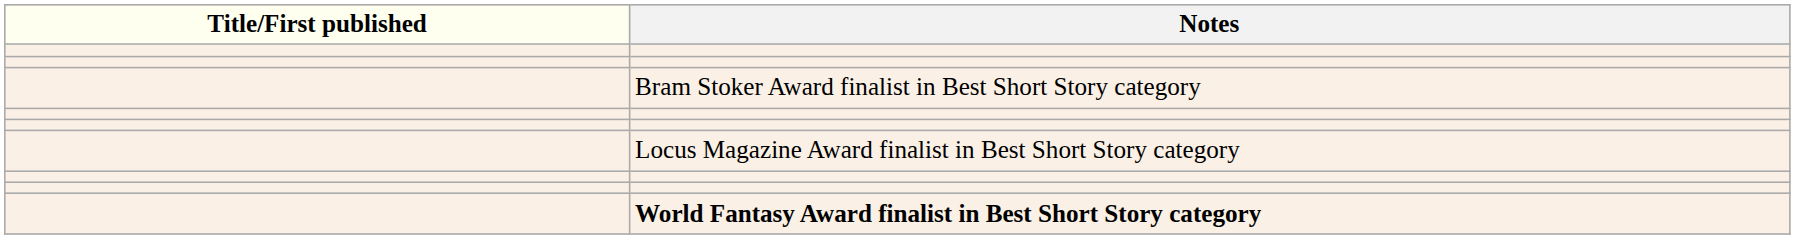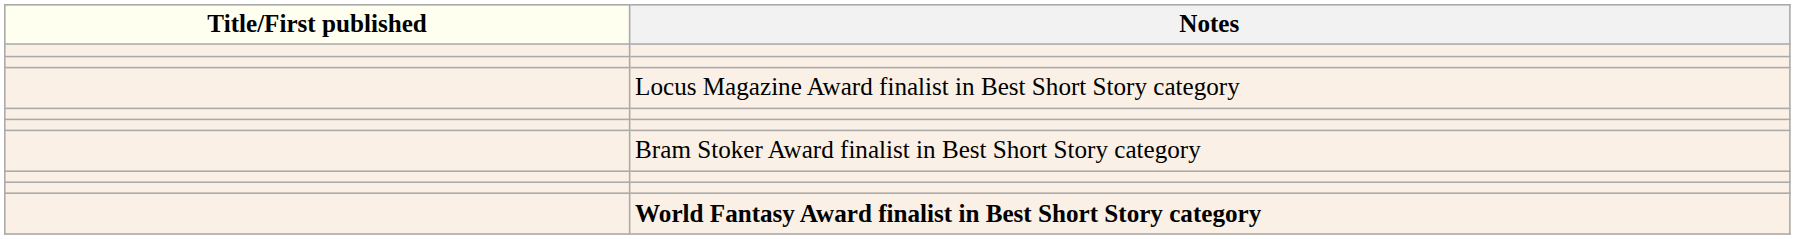(918, 87) Bram Stoker Award finalist in Best Short Story category -> (937, 87) Locus Magazine Award finalist in Best Short Story category
(937, 150) Locus Magazine Award finalist in Best Short Story category -> (918, 150) Bram Stoker Award finalist in Best Short Story category
